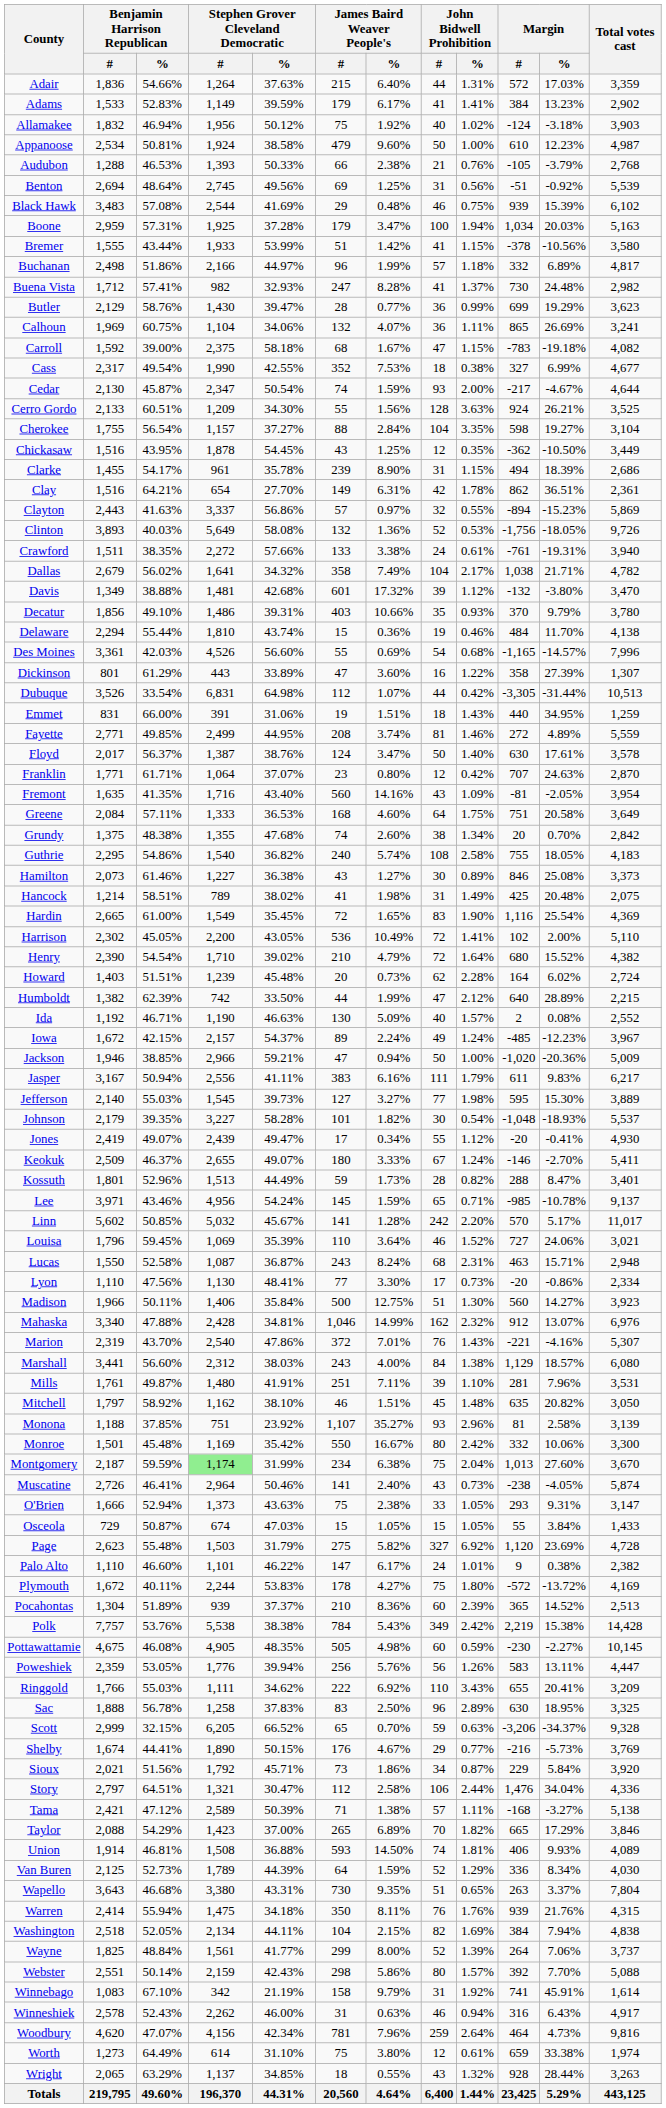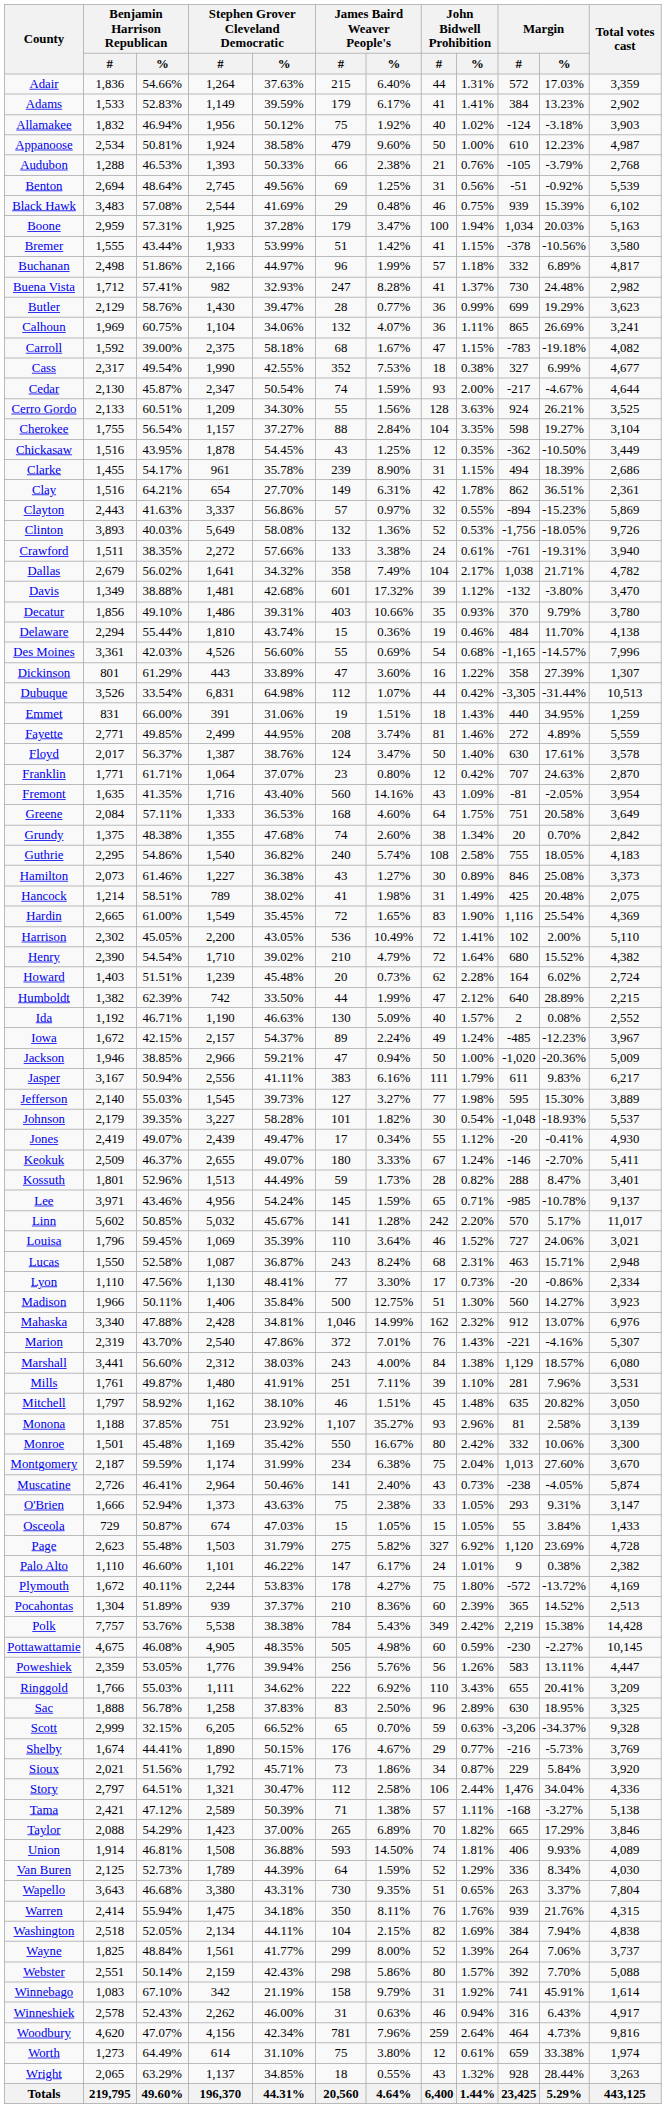(220, 1464) lightgreen background -> (220, 1464) no background
